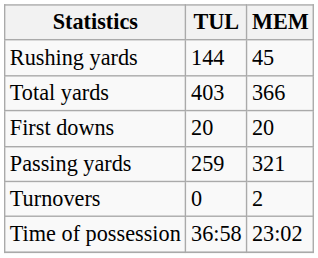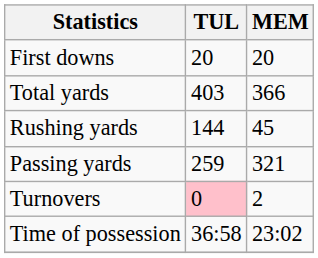rows swapped: (62, 128) <-> (74, 57)
(197, 198) no background -> (197, 198) pink background
